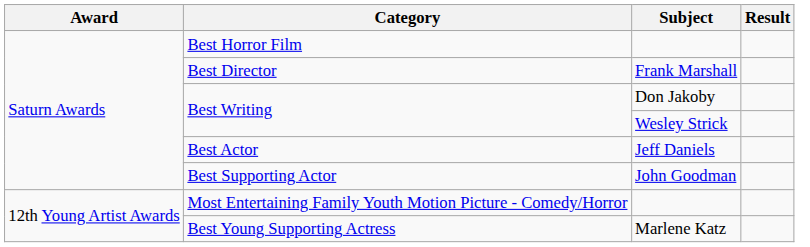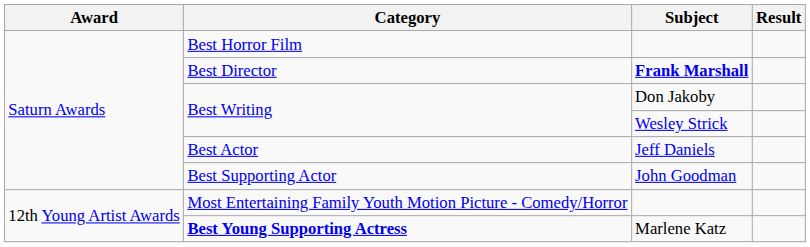(686, 70) normal -> (692, 70) bold
(291, 228) normal -> (297, 228) bold
